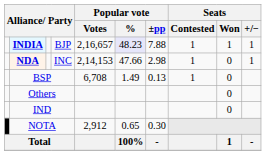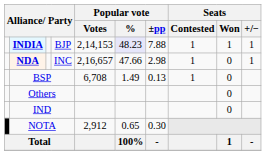(95, 45) 2,16,657 -> (95, 45) 2,14,153
(95, 61) 2,14,153 -> (95, 61) 2,16,657
